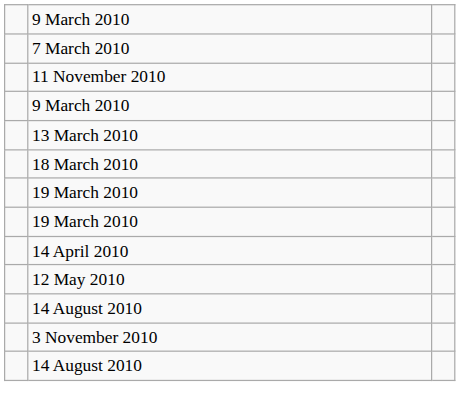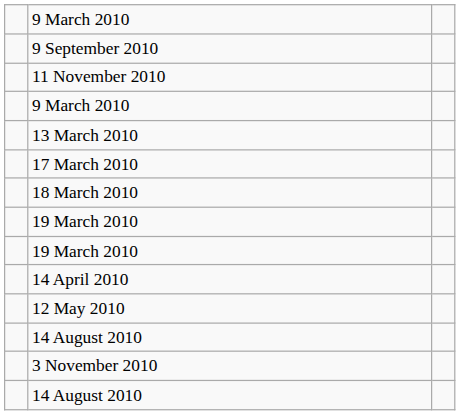- row: (16, 48)
+ row: (16, 48)
+ row: (16, 164)
